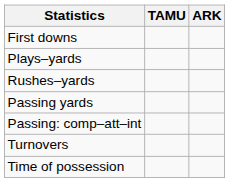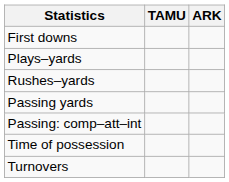rows swapped: (38, 145) <-> (66, 166)
